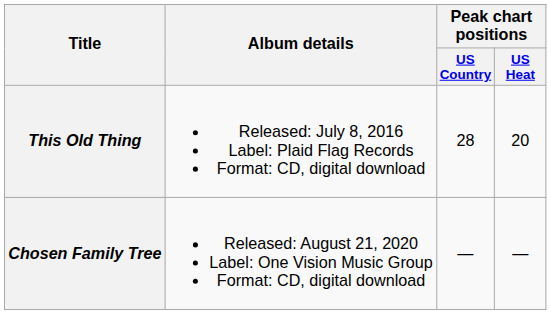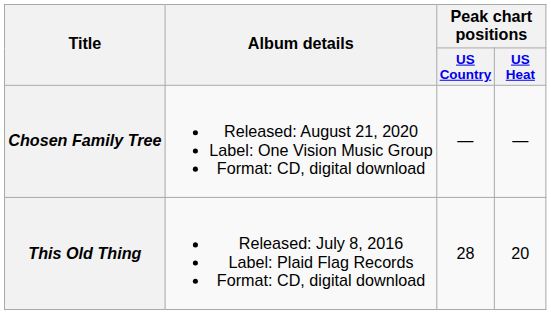rows swapped: (85, 141) <-> (85, 253)
